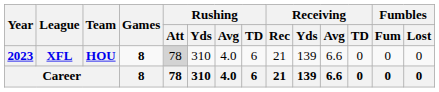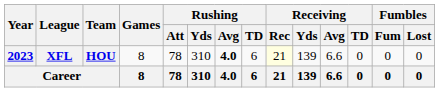(141, 55) bold -> (141, 55) normal
(175, 55) lightgrey background -> (175, 55) no background
(228, 55) normal -> (228, 55) bold
(279, 55) no background -> (279, 55) lightyellow background
